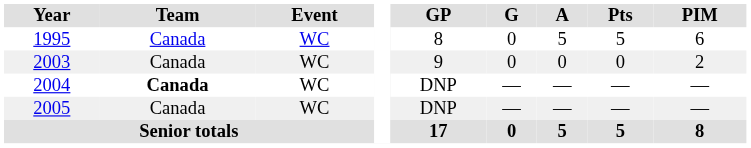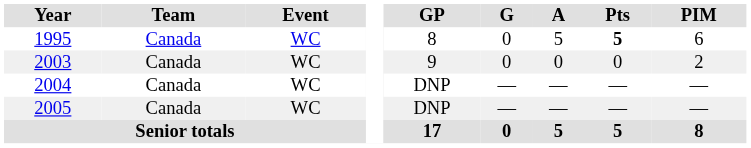(620, 38) normal -> (618, 38) bold
(178, 85) bold -> (173, 85) normal
